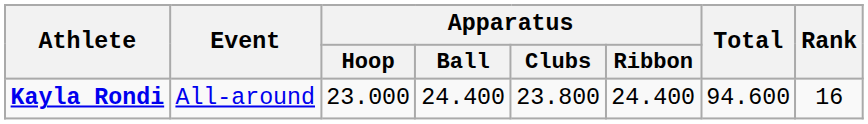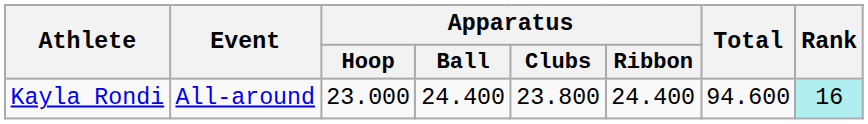(87, 98) bold -> (87, 98) normal
(829, 98) no background -> (829, 98) paleturquoise background
